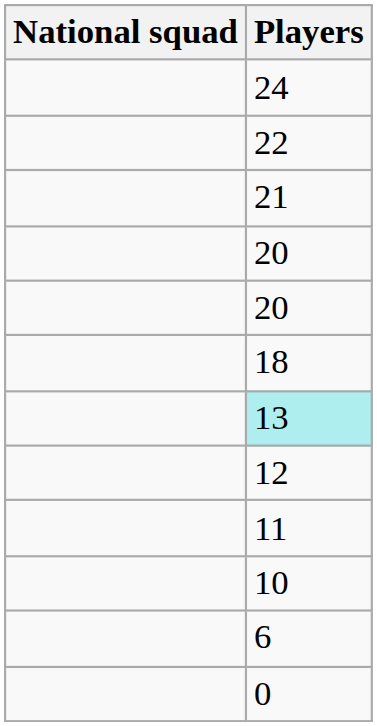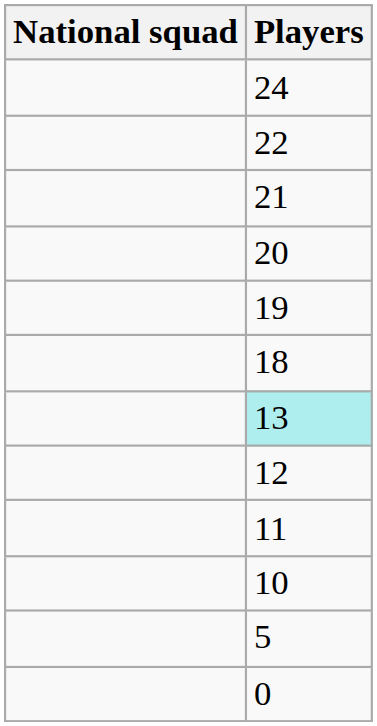(271, 307) 20 -> (271, 307) 19
(263, 637) 6 -> (263, 637) 5
